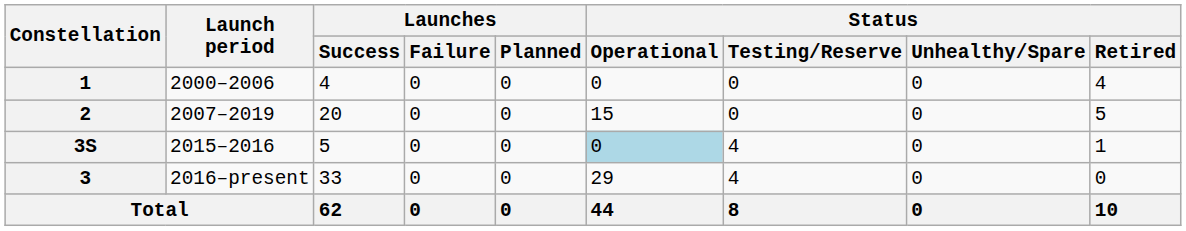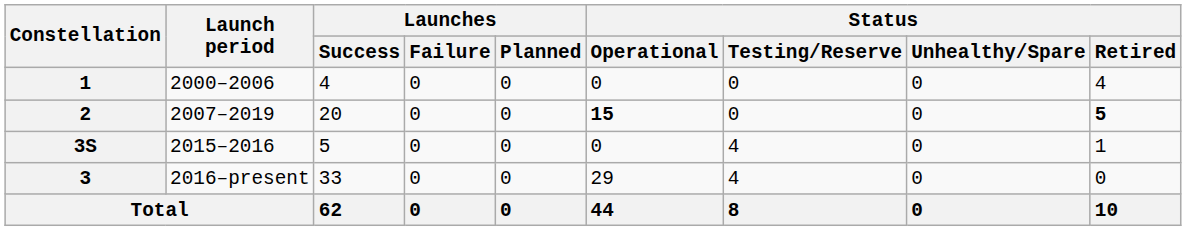(602, 115) normal -> (602, 115) bold
(1101, 115) normal -> (1101, 115) bold
(596, 147) lightblue background -> (596, 147) no background
